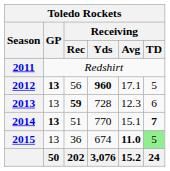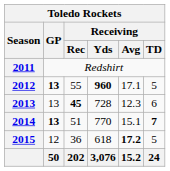(76, 85) 56 -> (76, 85) 55
(76, 103) 59 -> (76, 103) 45
(54, 139) 13 -> (54, 139) 12
(103, 139) 674 -> (103, 139) 618
(131, 139) 11.0 -> (131, 139) 17.2
(154, 139) lightgreen background -> (154, 139) no background
